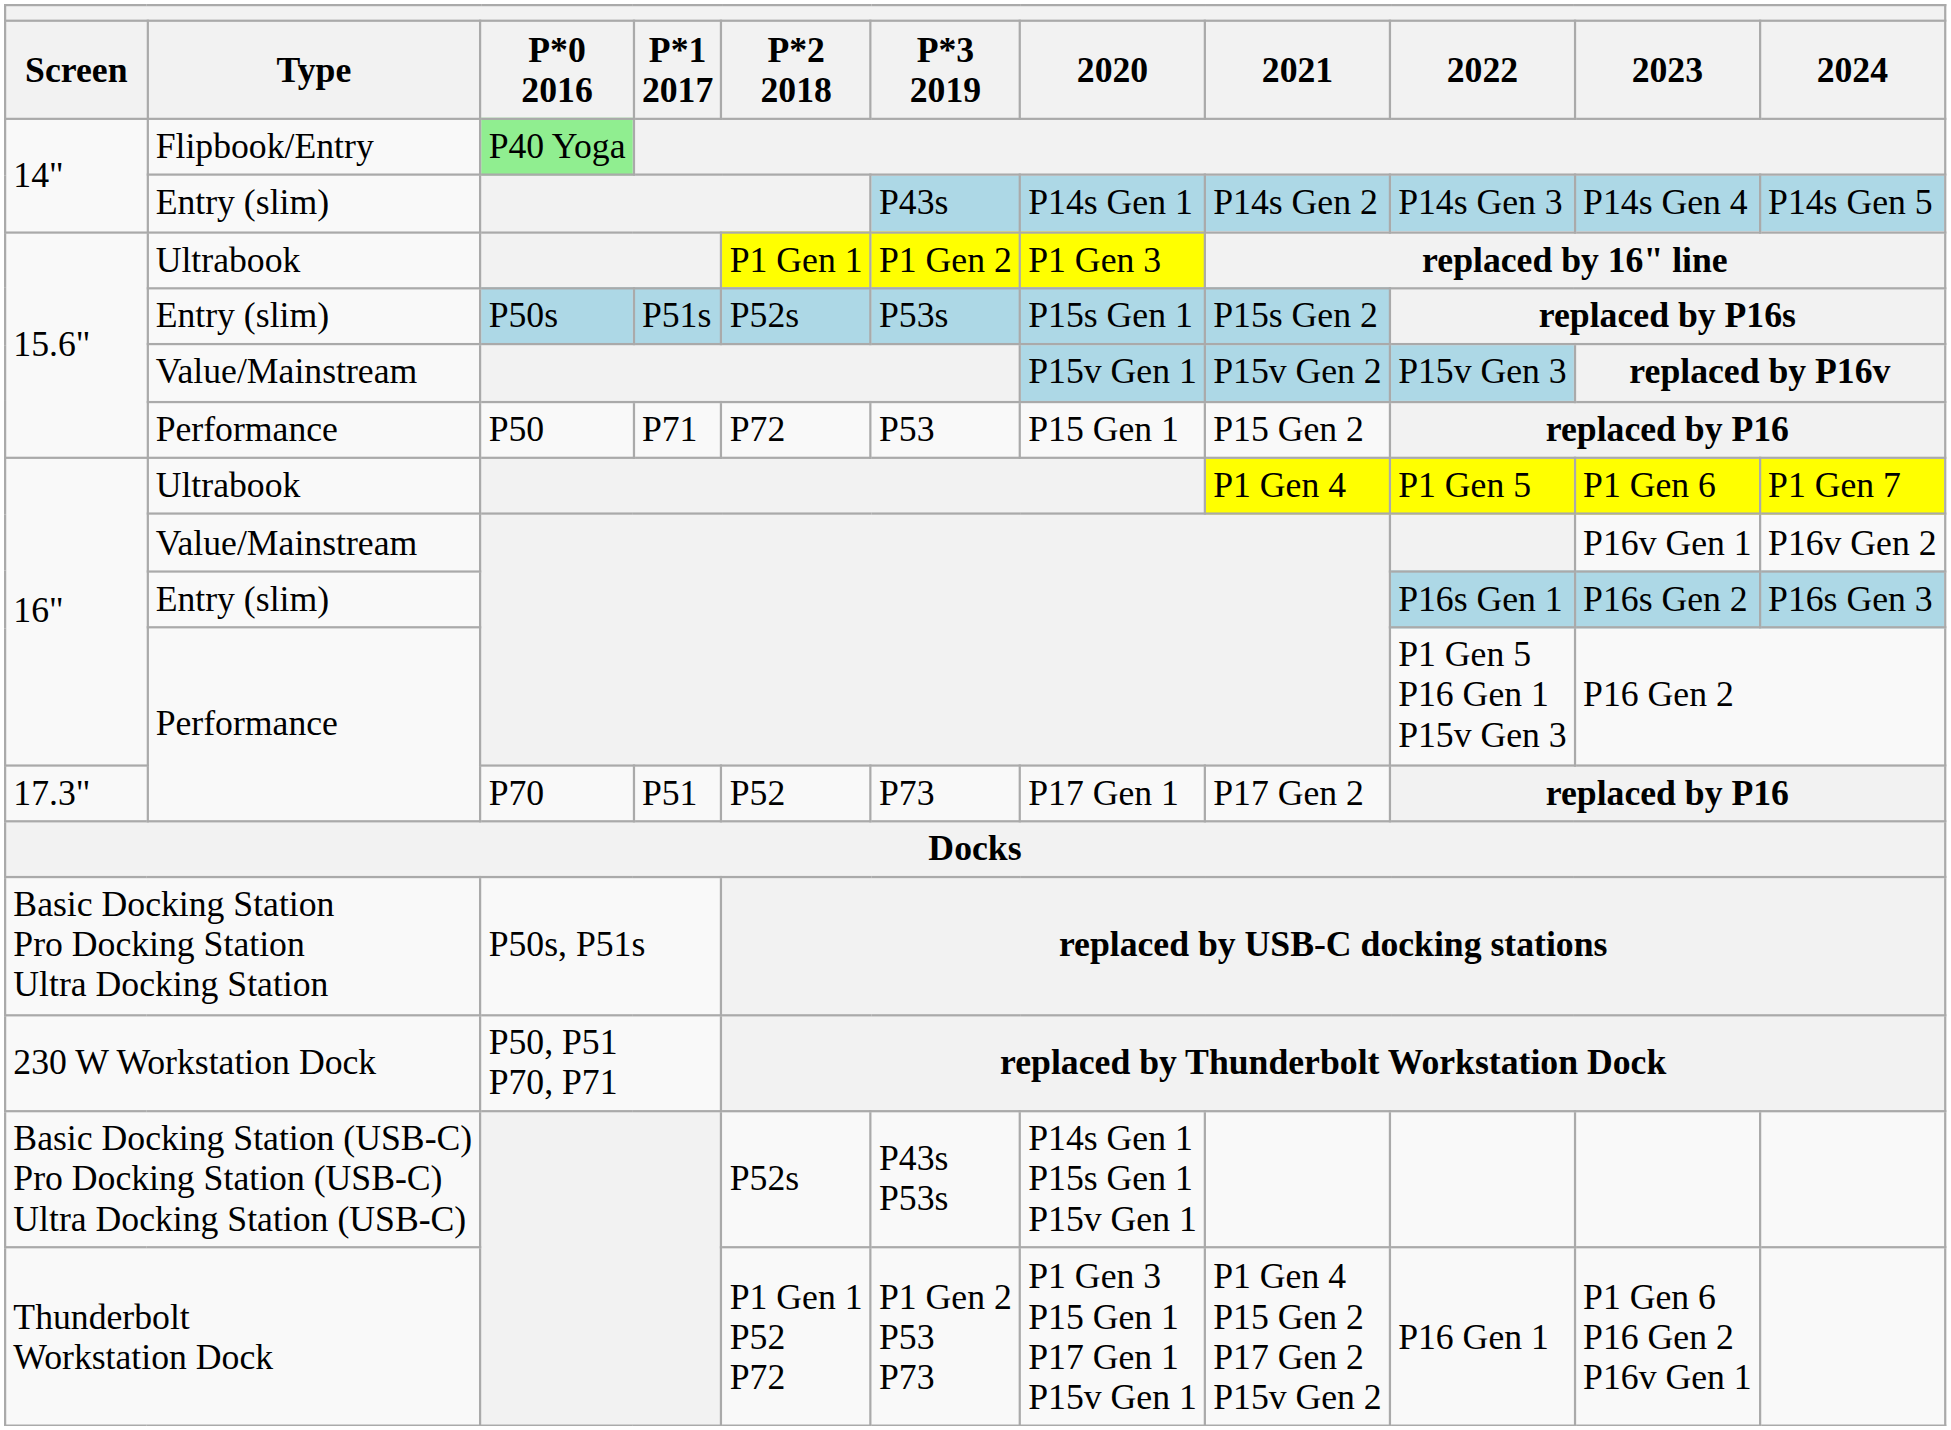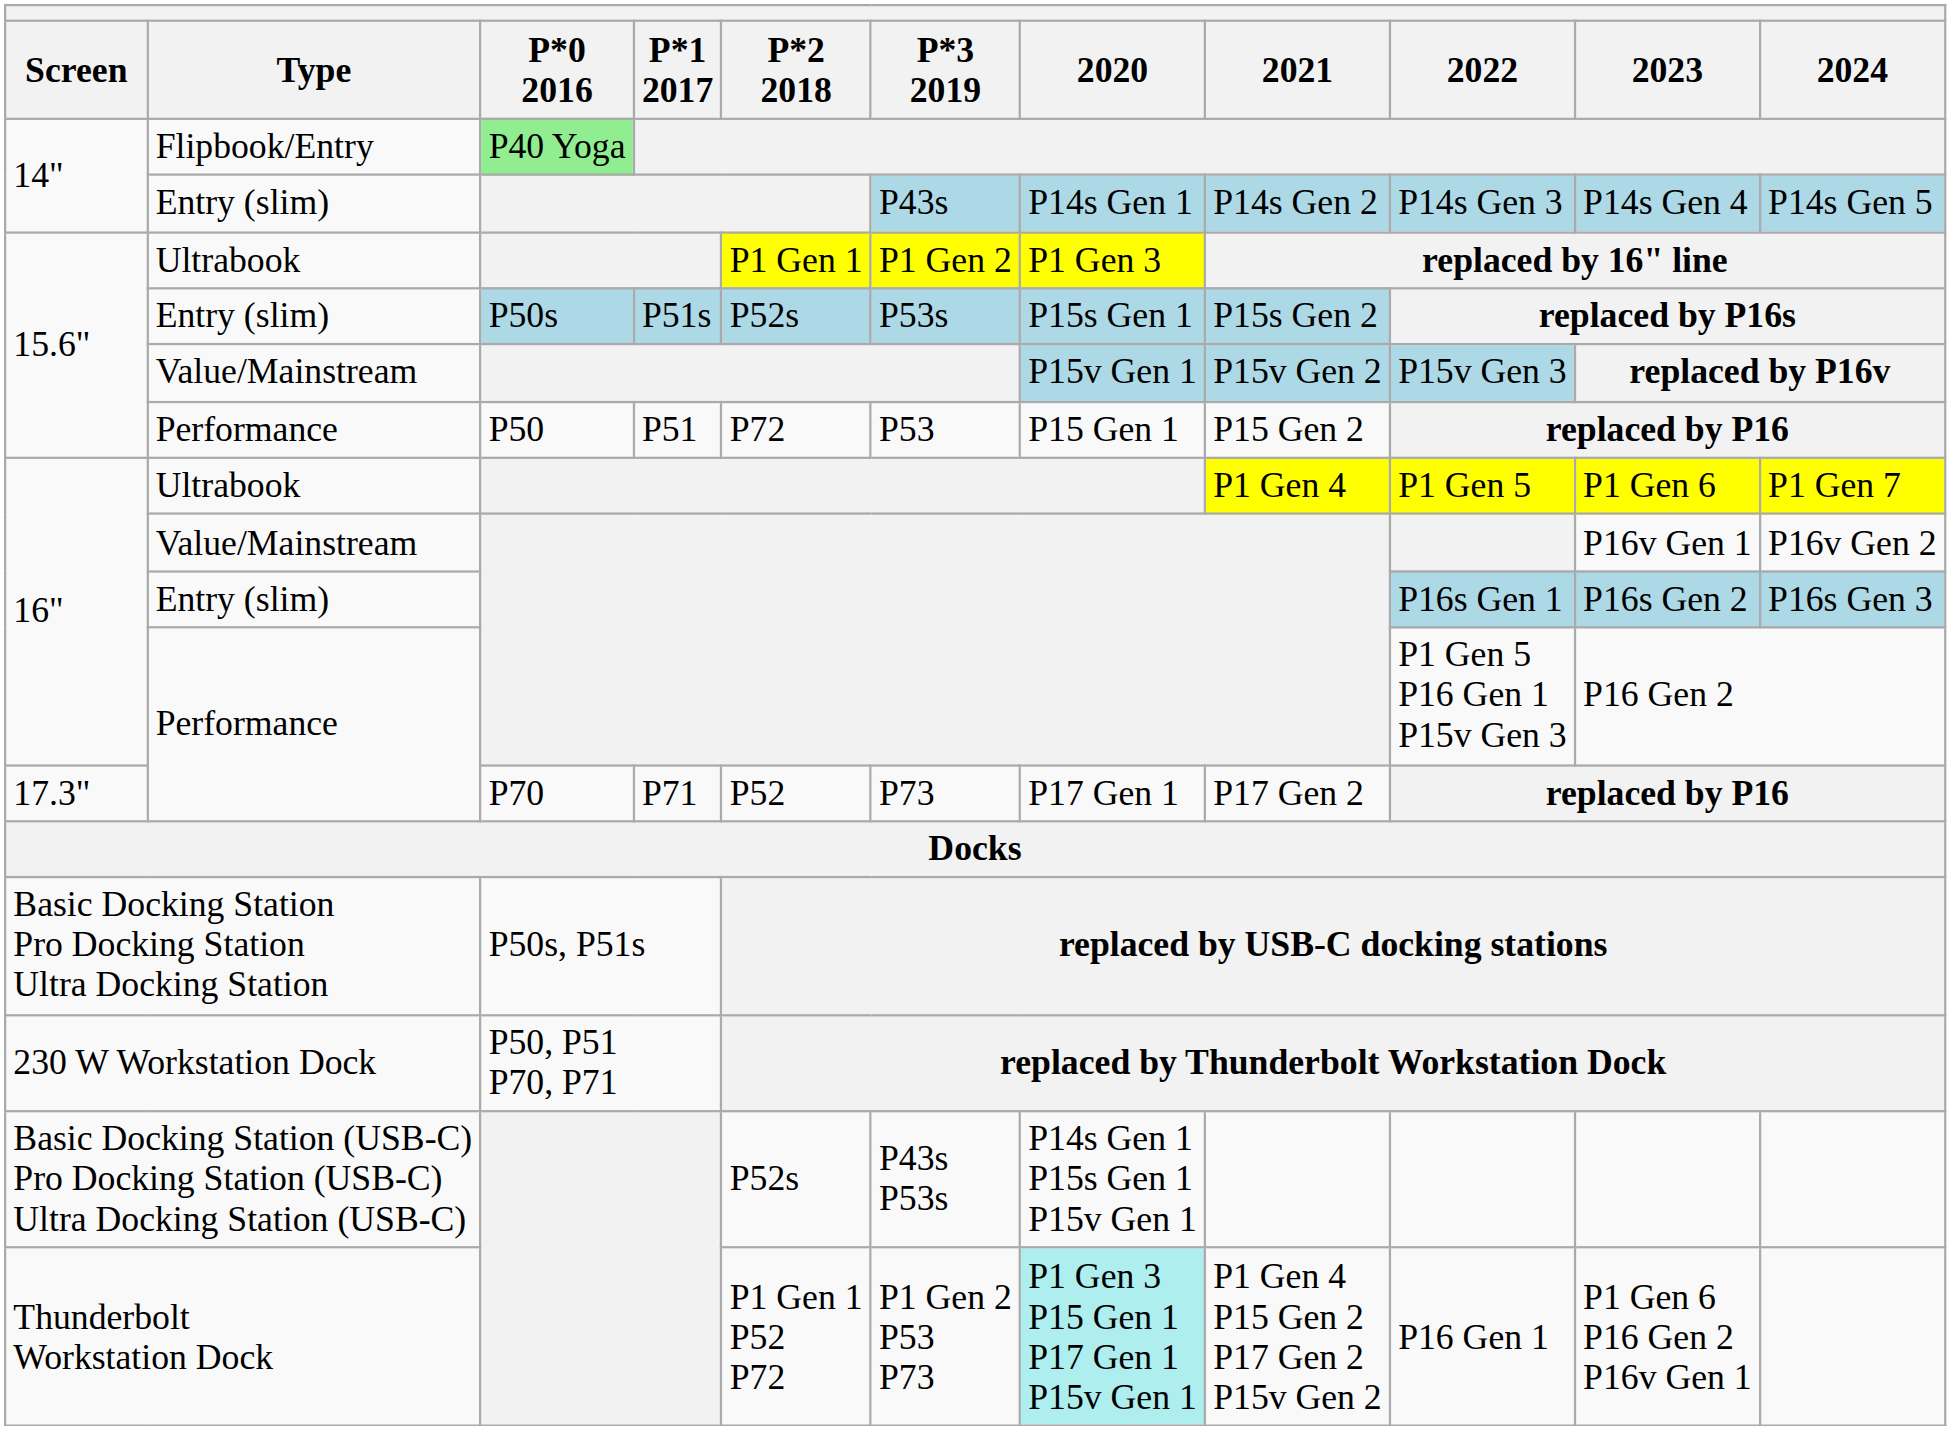(670, 428) P71 -> (670, 428) P51
(670, 792) P51 -> (670, 792) P71
(1113, 1335) no background -> (1113, 1335) paleturquoise background
